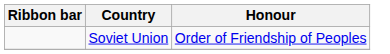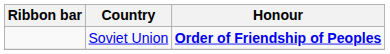(271, 37) normal -> (278, 37) bold
